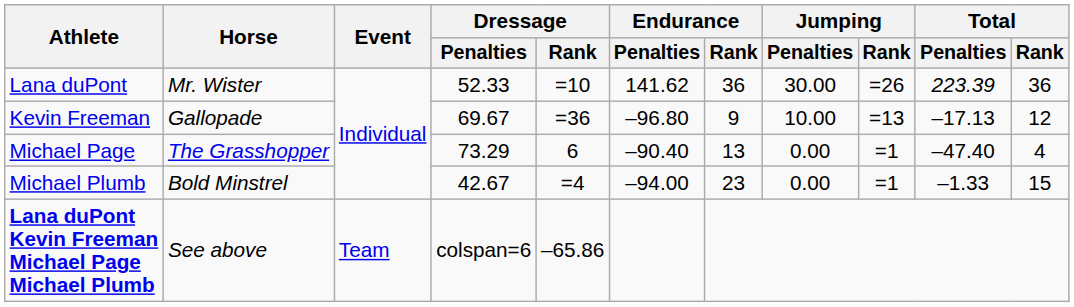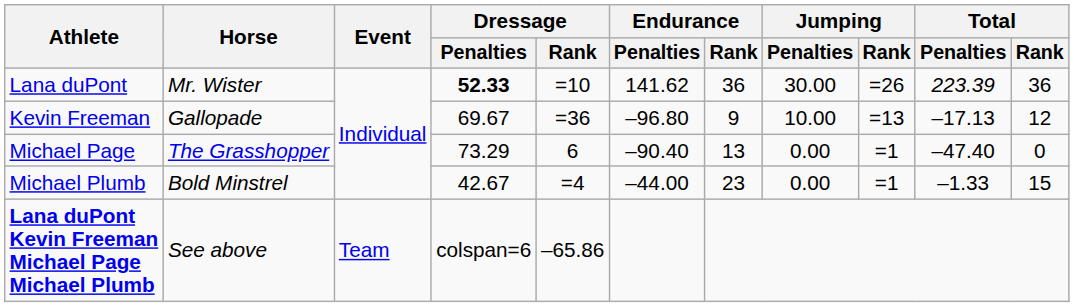(484, 85) normal -> (484, 85) bold
(1040, 151) 4 -> (1040, 151) 0
(657, 183) –94.00 -> (657, 183) –44.00
